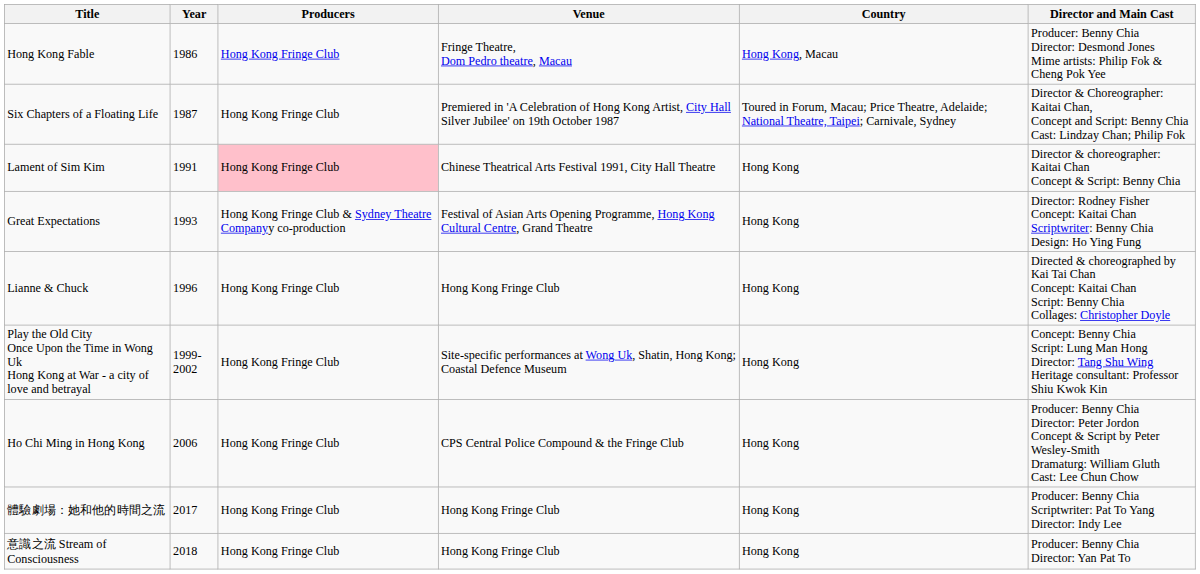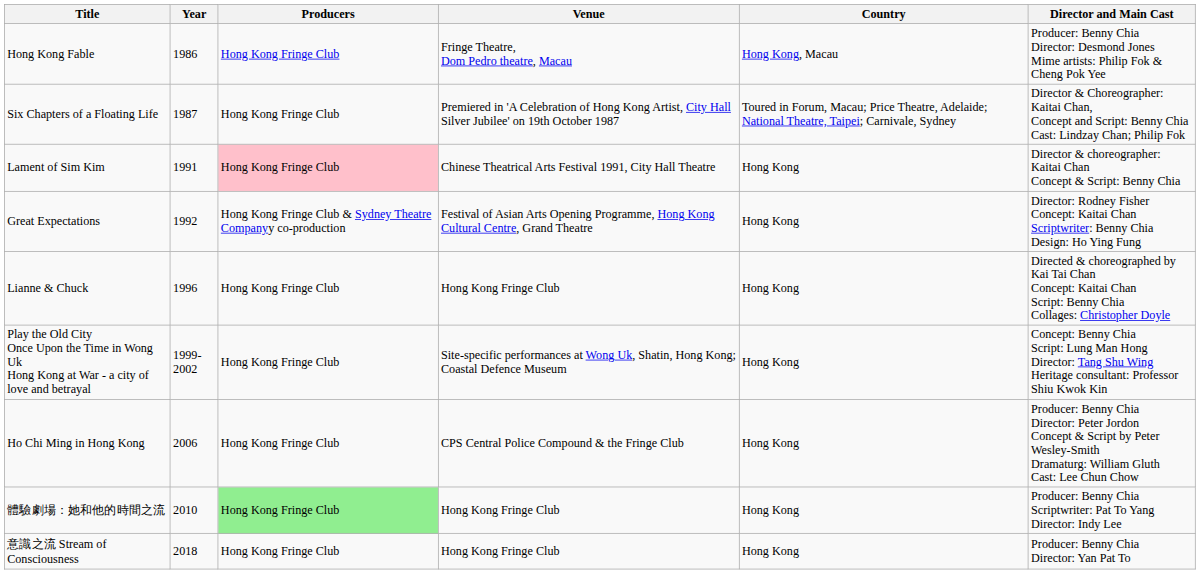(185, 221) 1993 -> (185, 221) 1992
(185, 510) 2017 -> (185, 510) 2010
(280, 510) no background -> (280, 510) lightgreen background
